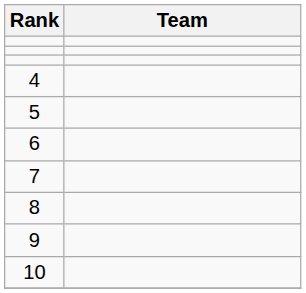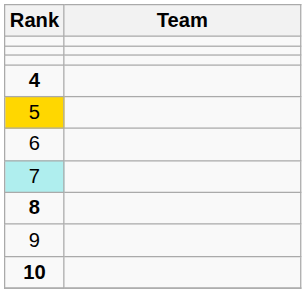(34, 80) normal -> (34, 80) bold
(34, 112) no background -> (34, 112) gold background
(34, 176) no background -> (34, 176) paleturquoise background
(34, 208) normal -> (34, 208) bold
(34, 272) normal -> (34, 272) bold
